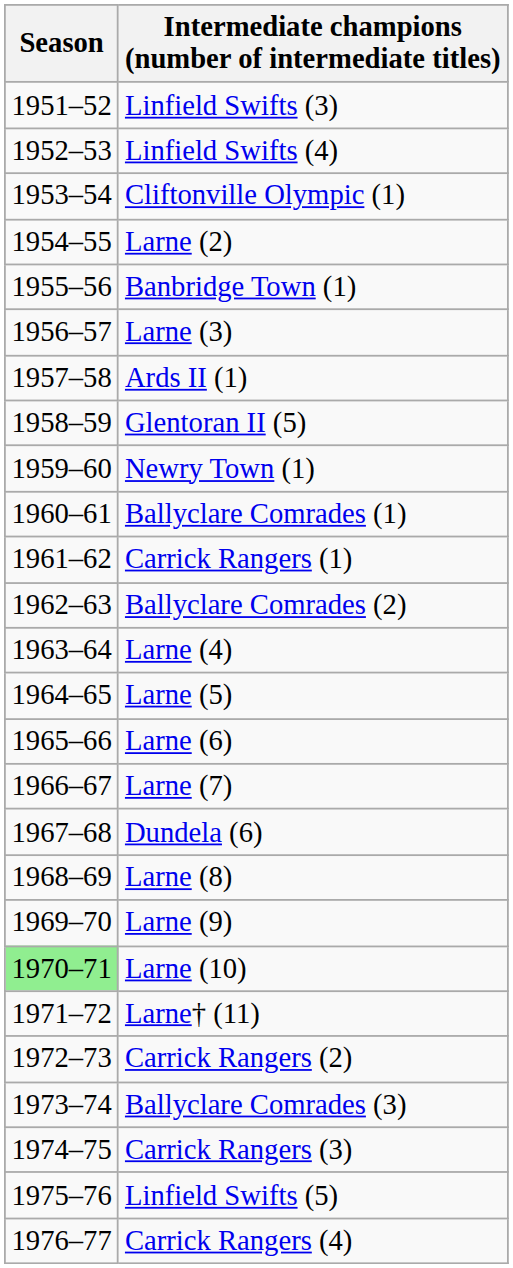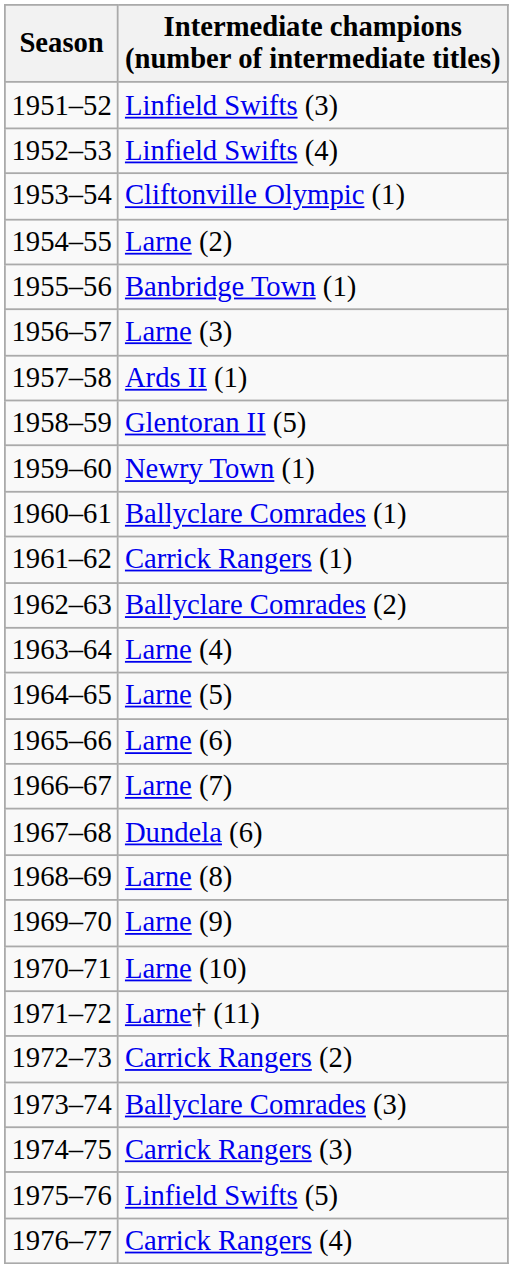(62, 967) lightgreen background -> (62, 967) no background
